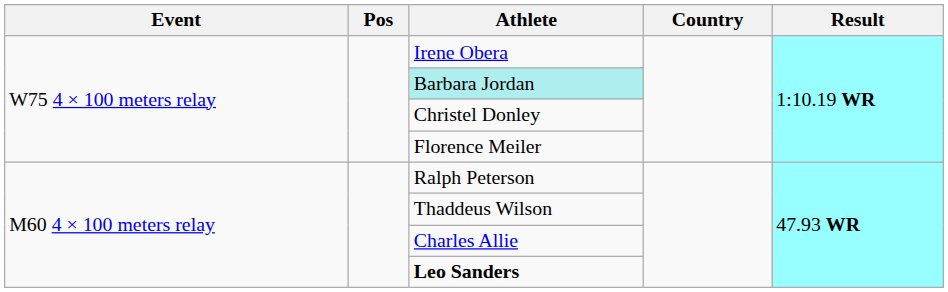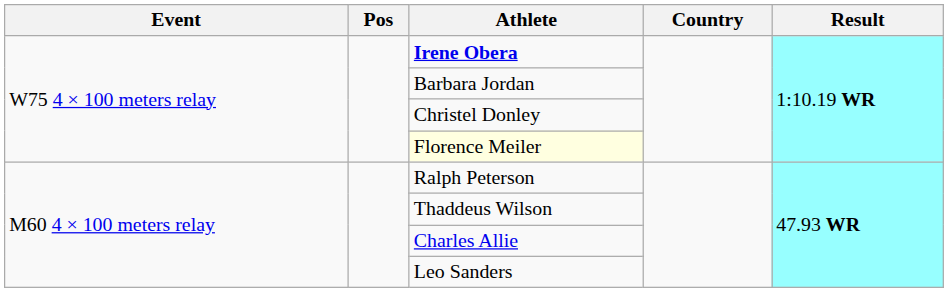(461, 51) normal -> (466, 51) bold
(474, 83) paleturquoise background -> (474, 83) no background
(477, 146) no background -> (477, 146) lightyellow background
(467, 271) bold -> (463, 271) normal
